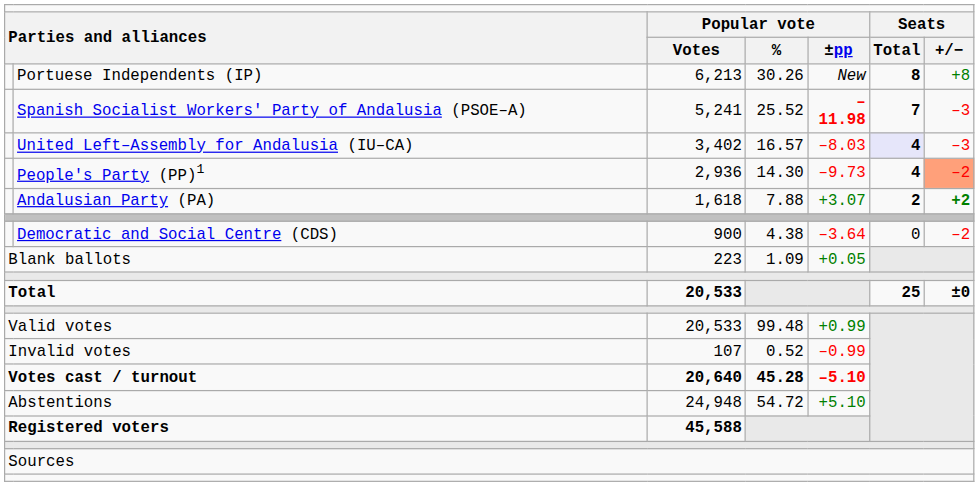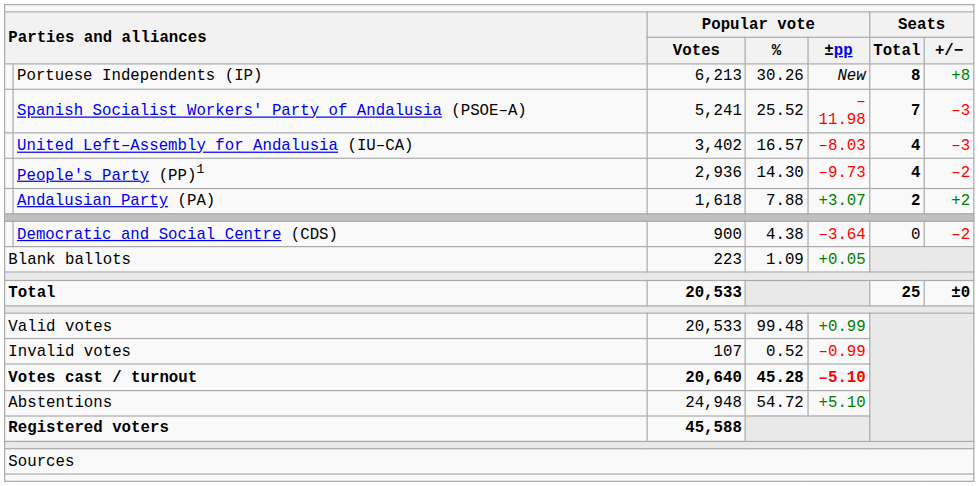(842, 111) bold -> (842, 111) normal
(916, 146) lavender background -> (916, 146) no background
(961, 173) lightsalmon background -> (961, 173) no background
(961, 201) bold -> (961, 201) normal
